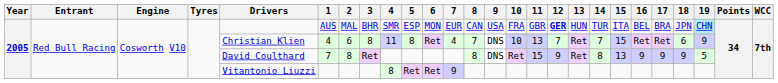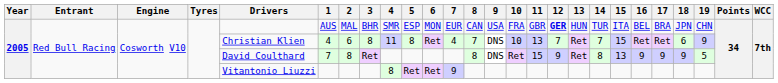(704, 27) paleturquoise background -> (704, 27) no background
